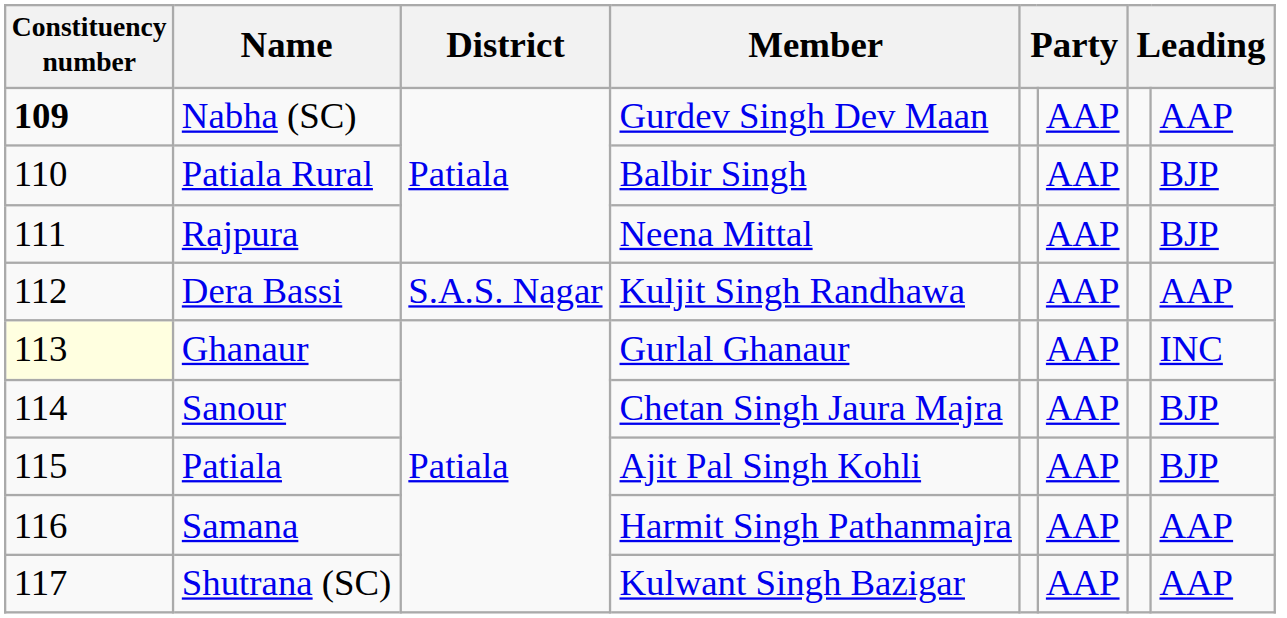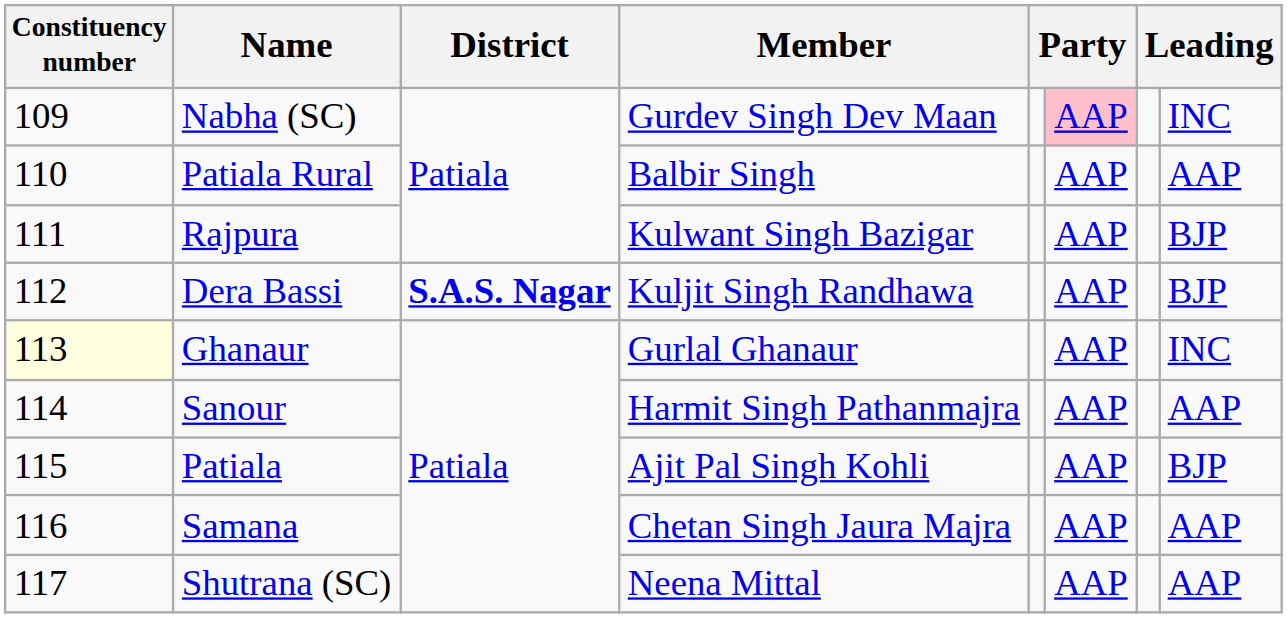(41, 115) bold -> (41, 115) normal
(1083, 115) no background -> (1091, 115) pink background
(1196, 115) AAP -> (1199, 115) INC
(1189, 174) BJP -> (1205, 174) AAP
(716, 232) Neena Mittal -> (800, 232) Kulwant Singh Bazigar
(505, 291) normal -> (510, 291) bold
(1196, 291) AAP -> (1197, 291) BJP
(811, 407) Chetan Singh Jaura Majra -> (824, 407) Harmit Singh Pathanmajra
(1189, 407) BJP -> (1205, 407) AAP
(816, 524) Harmit Singh Pathanmajra -> (819, 524) Chetan Singh Jaura Majra
(792, 582) Kulwant Singh Bazigar -> (724, 582) Neena Mittal
